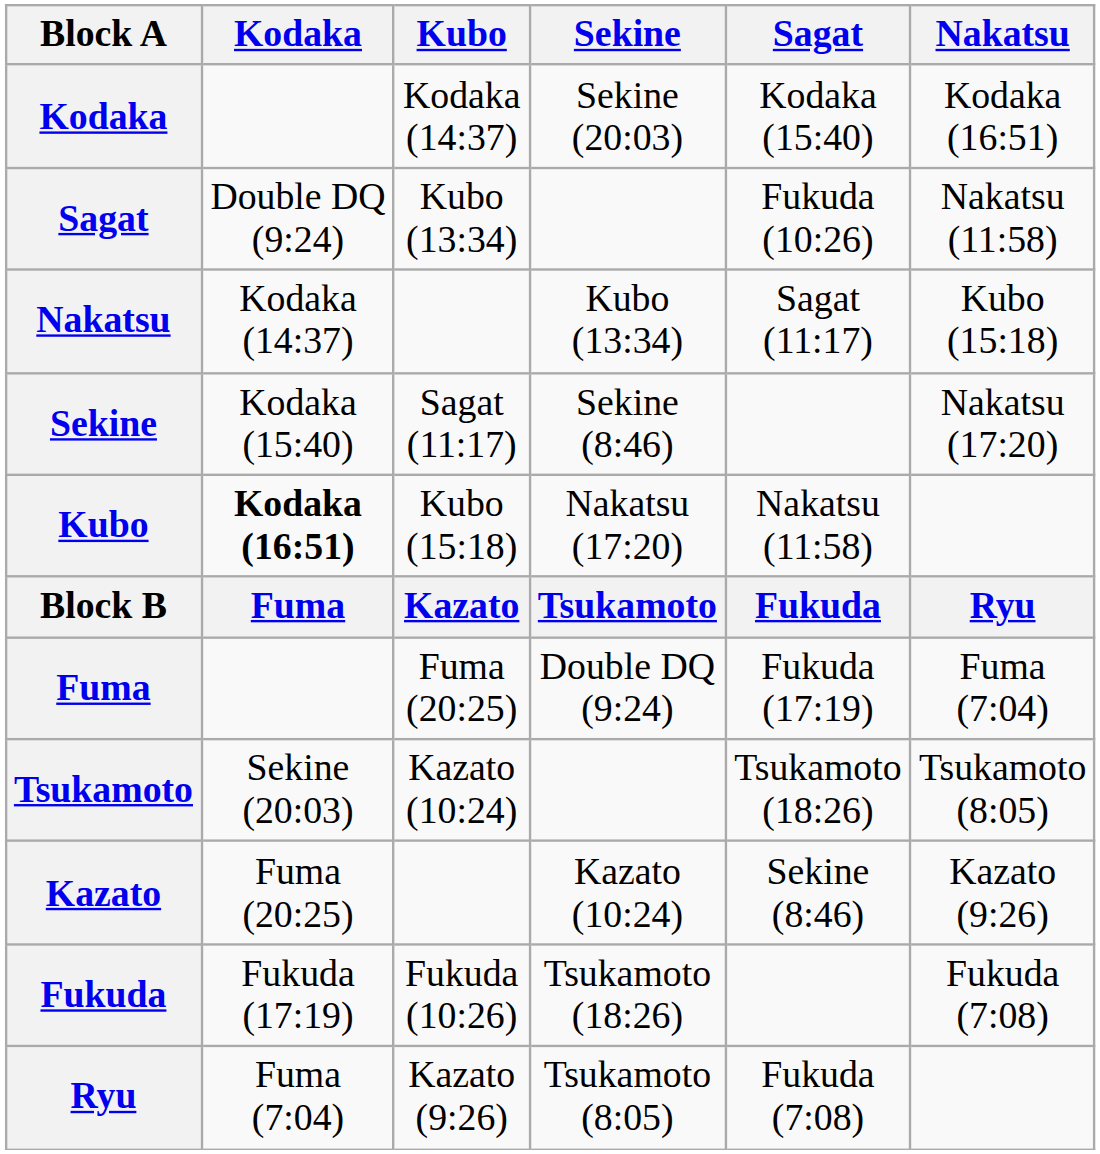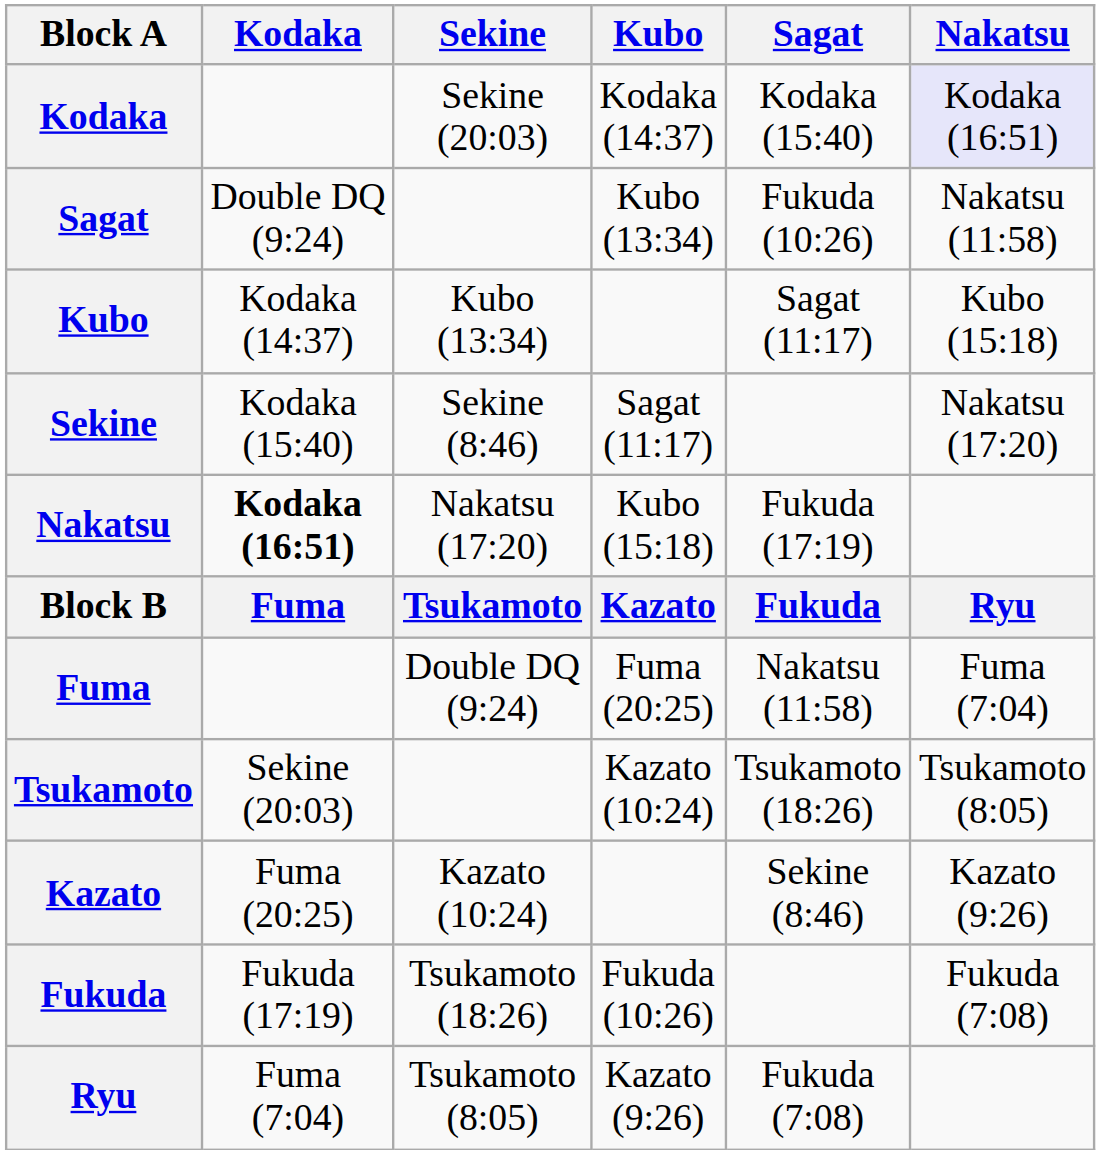columns swapped: (627, 34) <-> (462, 34)
(1003, 115) no background -> (1003, 115) lavender background
(103, 320) Nakatsu -> (103, 320) Kubo
(103, 525) Kubo -> (103, 525) Nakatsu
(818, 525) Nakatsu (11:58) -> (818, 525) Fukuda (17:19)
(818, 687) Fukuda (17:19) -> (818, 687) Nakatsu (11:58)
